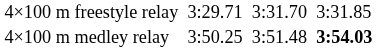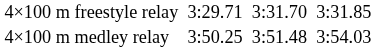(344, 37) bold -> (344, 37) normal
